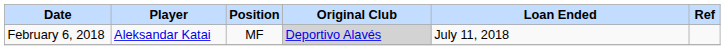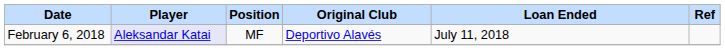(162, 35) no background -> (162, 35) lavender background
(333, 35) lightgrey background -> (333, 35) no background
